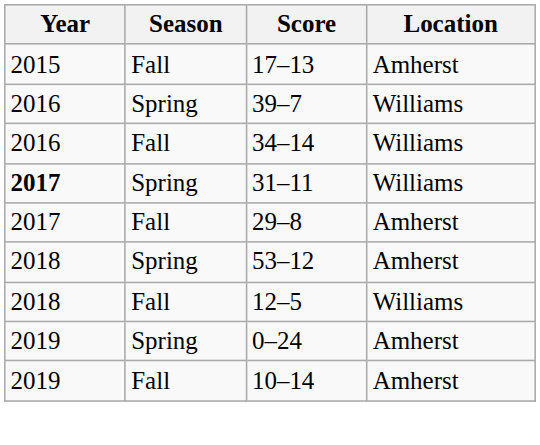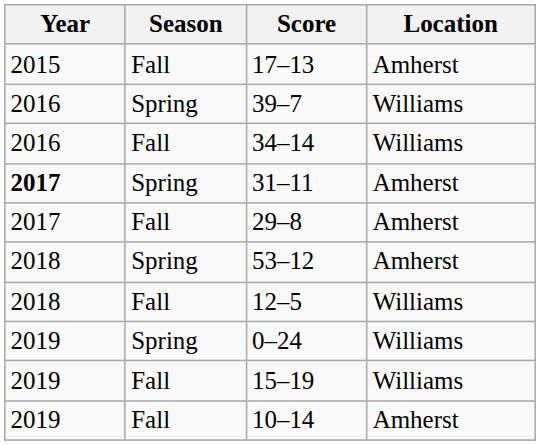(418, 182) Williams -> (416, 182) Amherst
(416, 340) Amherst -> (418, 340) Williams
+ row: (283, 380)
